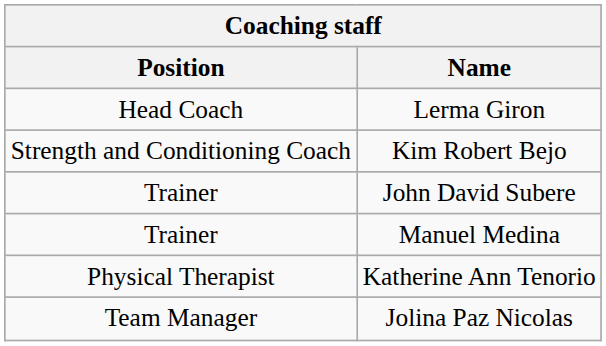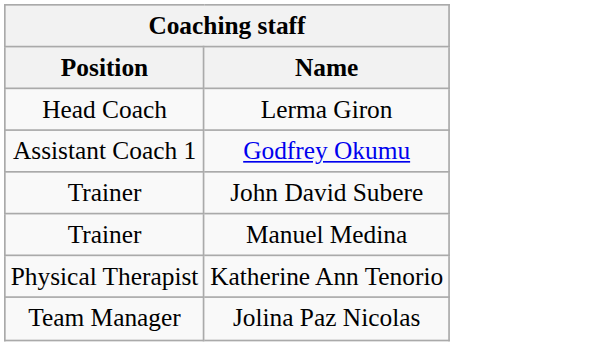+ row: (327, 151)
- row: (479, 151)
